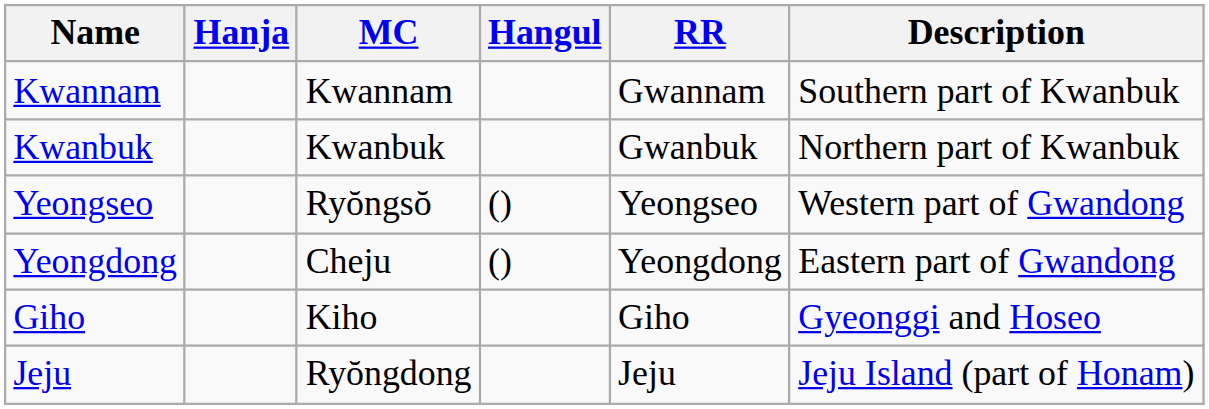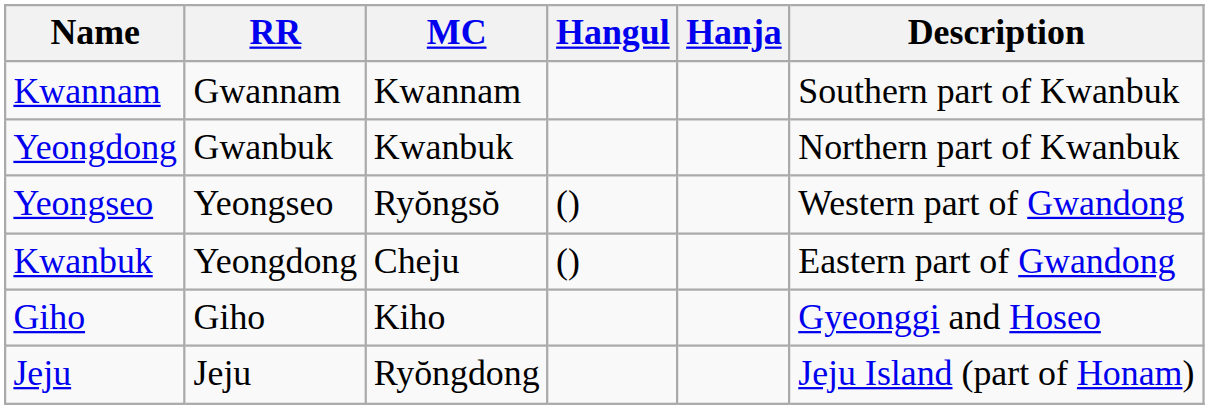columns swapped: (700, 32) <-> (241, 32)
(83, 146) Kwanbuk -> (95, 146) Yeongdong
(95, 260) Yeongdong -> (83, 260) Kwanbuk
